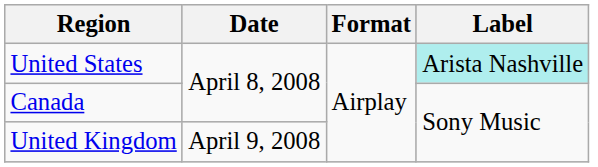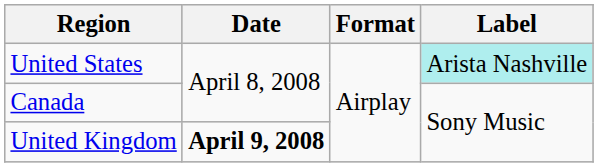(254, 141) normal -> (256, 141) bold
